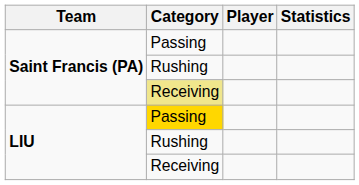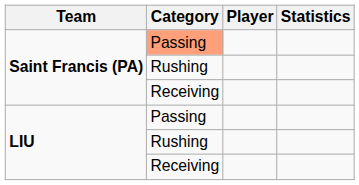(178, 42) no background -> (178, 42) lightsalmon background
(185, 92) khaki background -> (185, 92) no background
(178, 117) gold background -> (178, 117) no background
